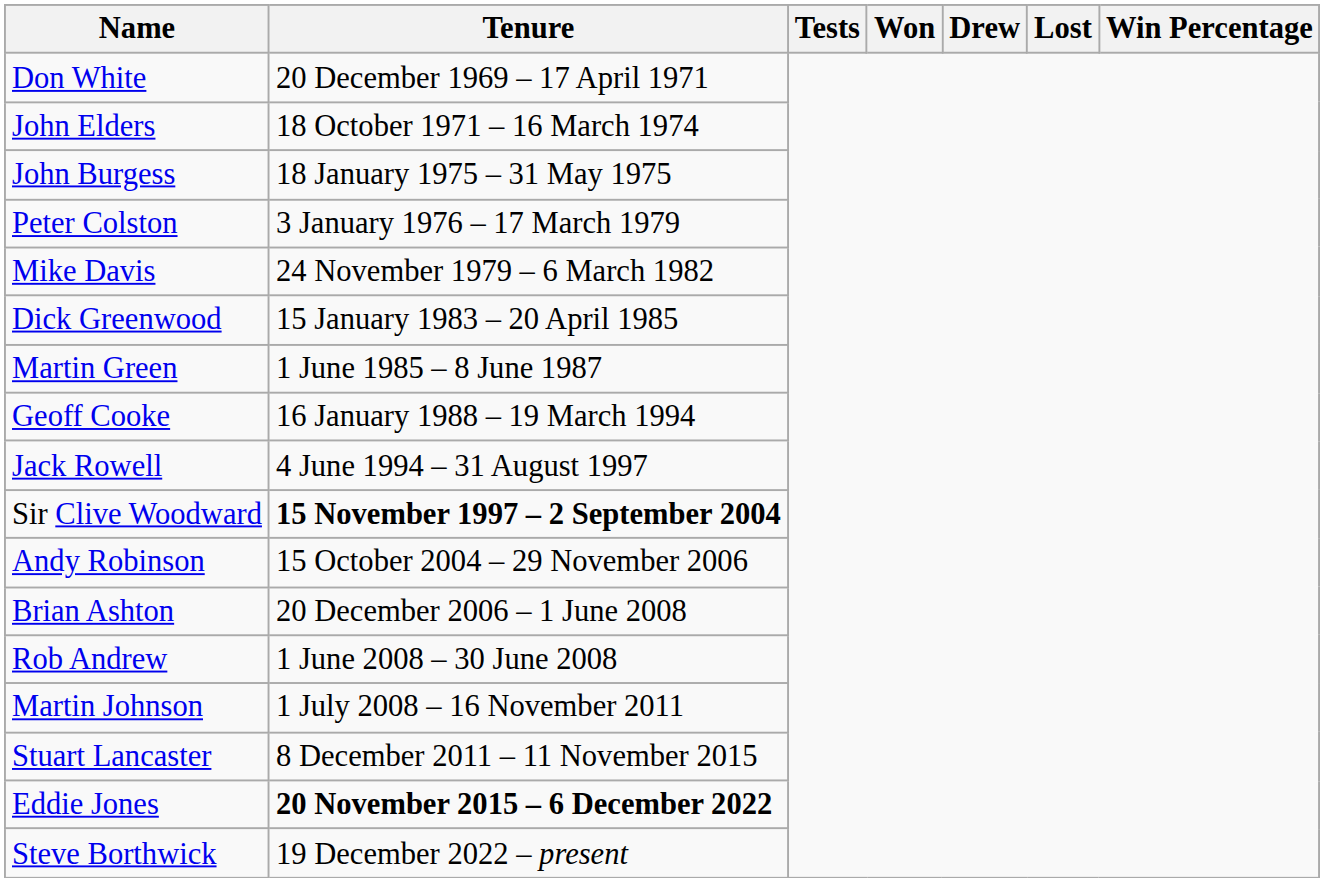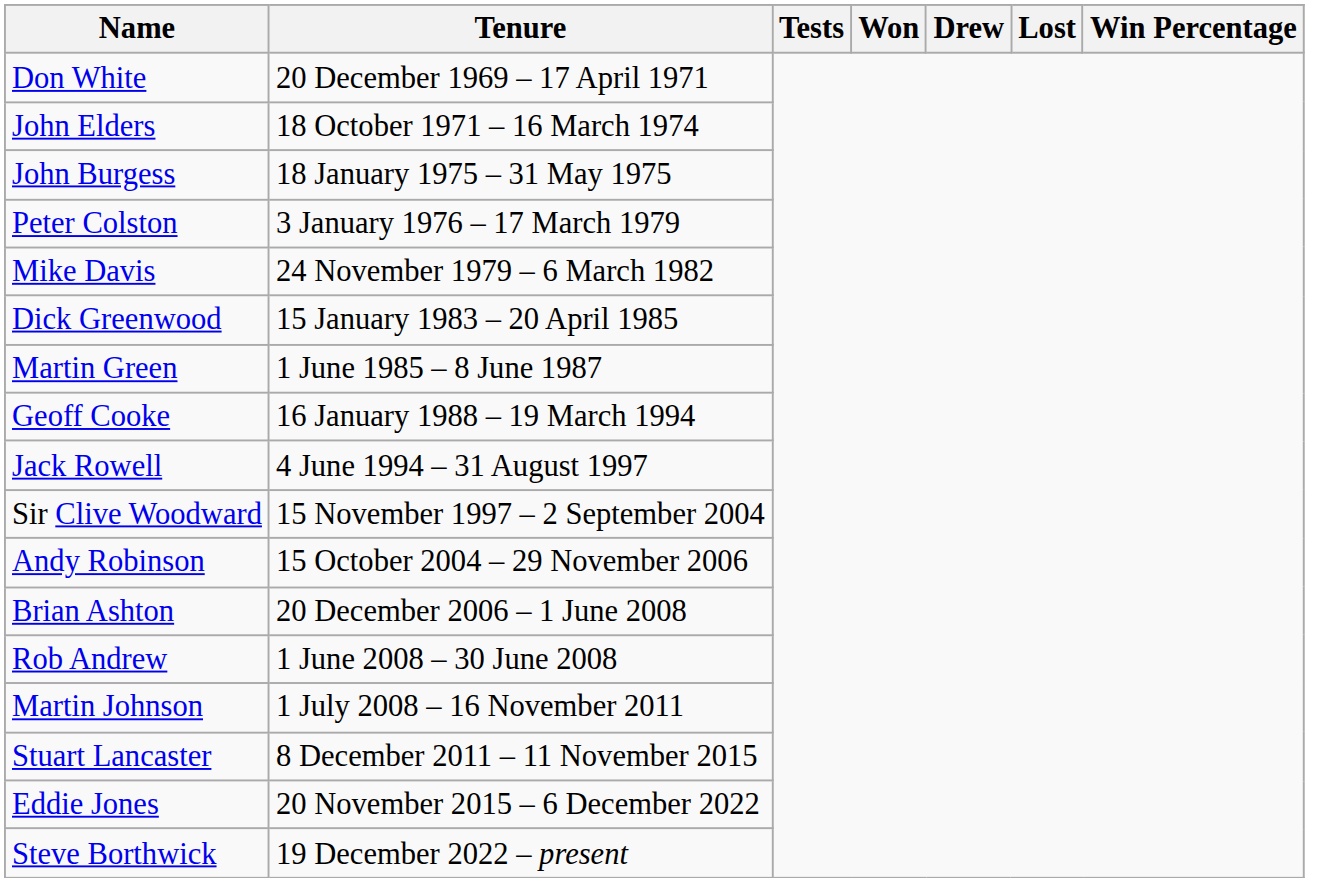(528, 513) bold -> (520, 513) normal
(524, 804) bold -> (518, 804) normal
